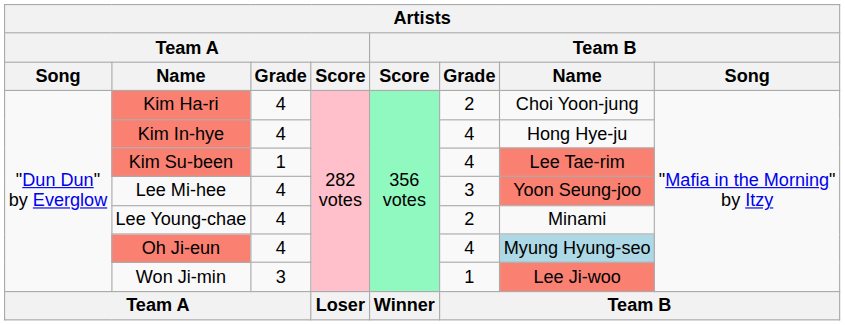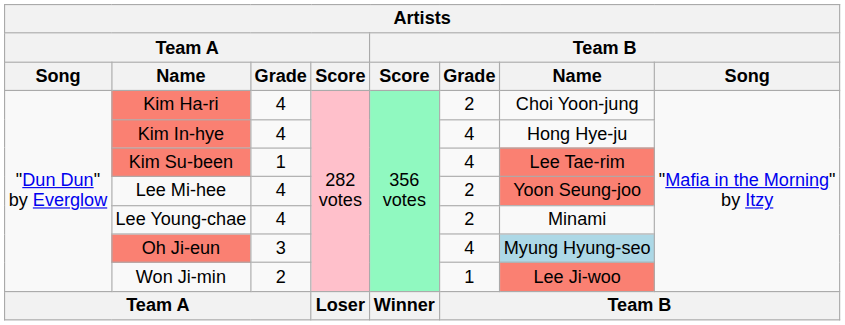(469, 190) 3 -> (469, 190) 2
(281, 248) 4 -> (281, 248) 3
(281, 276) 3 -> (281, 276) 2
